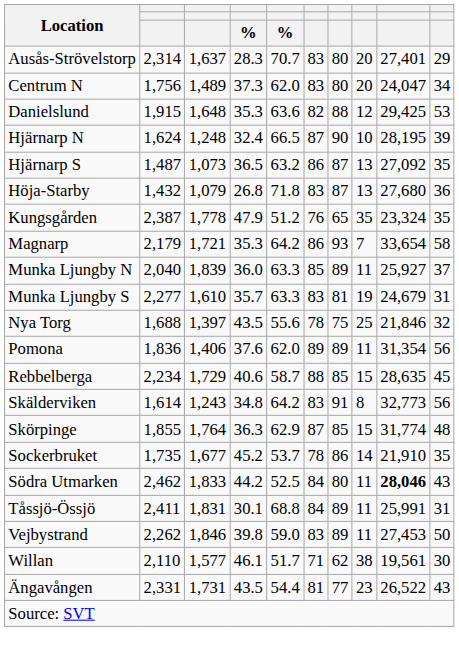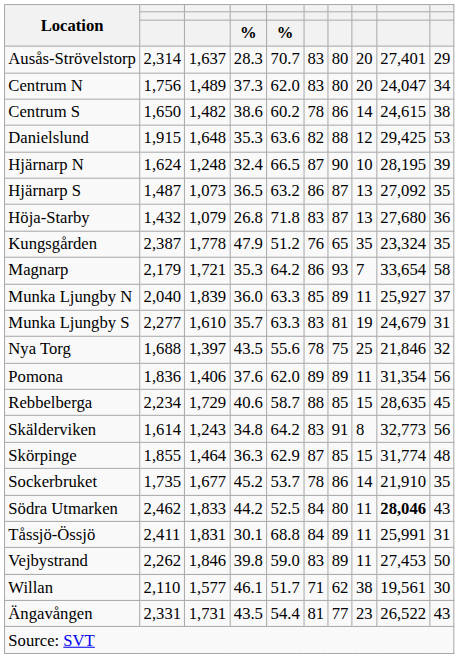+ row: (44, 112)
(207, 428) 1,764 -> (207, 455) 1,464
